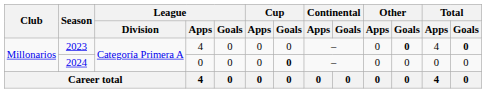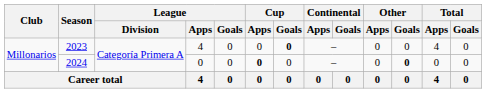(289, 46) normal -> (289, 46) bold
(407, 46) bold -> (407, 46) normal
(466, 46) bold -> (466, 46) normal
(259, 63) normal -> (259, 63) bold
(289, 63) bold -> (289, 63) normal
(407, 63) normal -> (407, 63) bold
